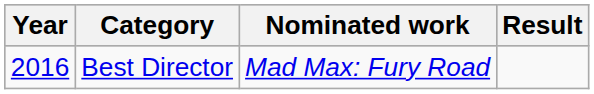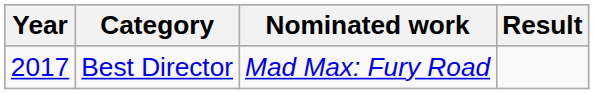(40, 66) 2016 -> (40, 66) 2017
